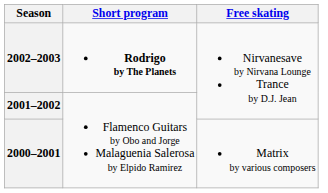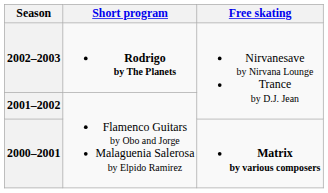(258, 160) normal -> (260, 160) bold
